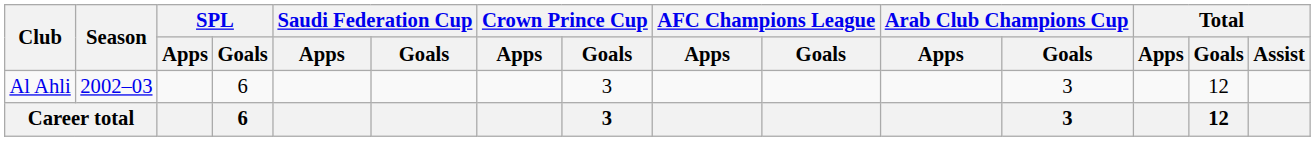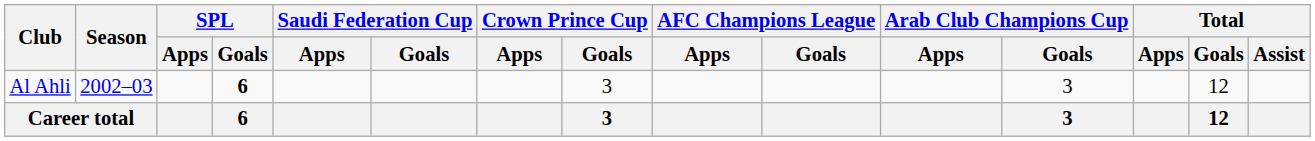(243, 86) normal -> (243, 86) bold
